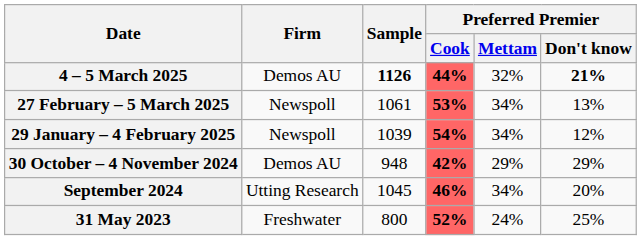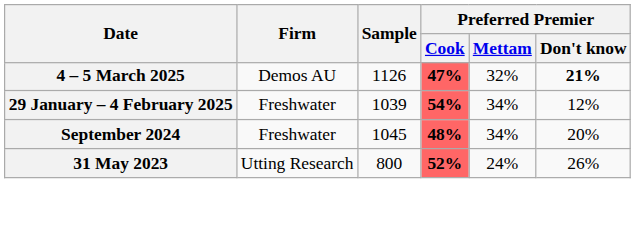(394, 76) bold -> (389, 76) normal
(450, 76) 44% -> (445, 76) 47%
- row: (123, 105)
(302, 134) Newspoll -> (297, 105) Freshwater
- row: (123, 162)
(302, 191) Utting Research -> (297, 134) Freshwater
(450, 191) 46% -> (445, 134) 48%
(302, 220) Freshwater -> (297, 162) Utting Research
(588, 220) 25% -> (583, 162) 26%
